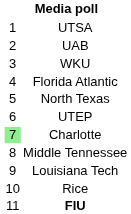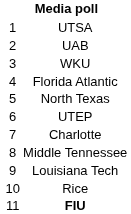(13, 135) lightgreen background -> (13, 135) no background
